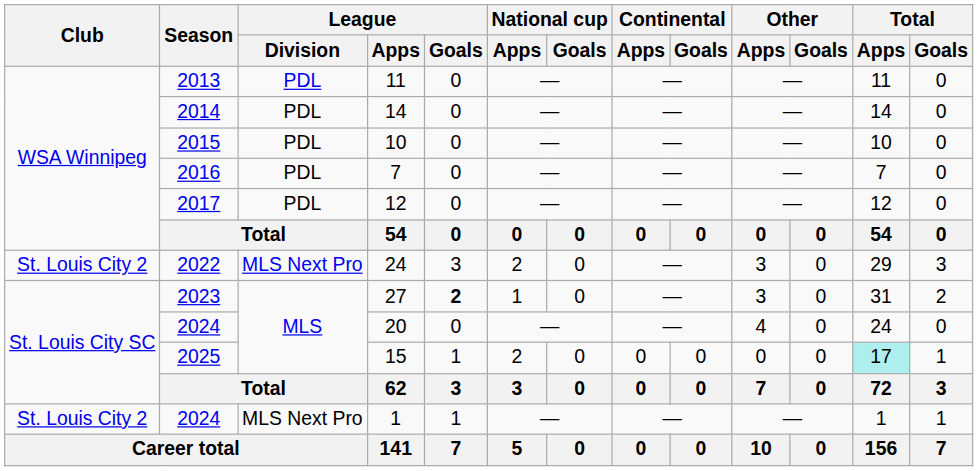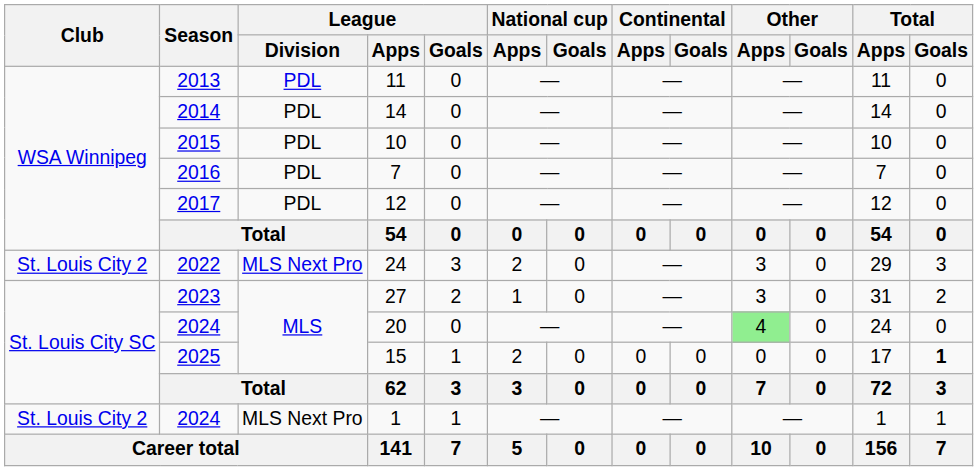(456, 296) bold -> (456, 296) normal
(761, 326) no background -> (761, 326) lightgreen background
(881, 357) paleturquoise background -> (881, 357) no background
(941, 357) normal -> (941, 357) bold
